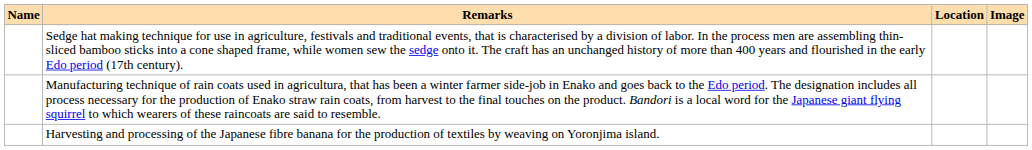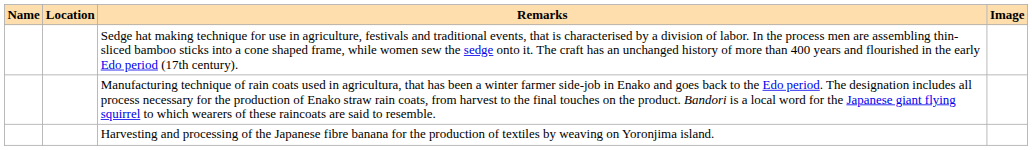columns swapped: (487, 14) <-> (959, 14)
